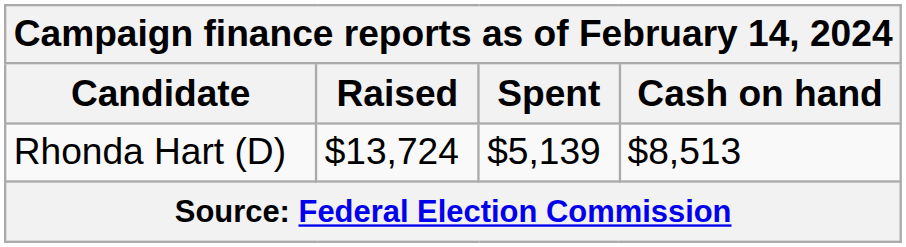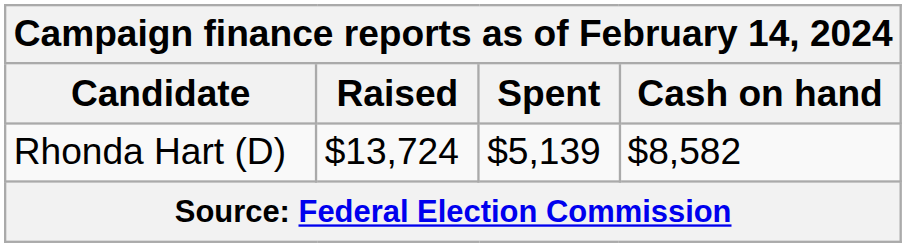(684, 151) $8,513 -> (684, 151) $8,582
